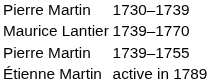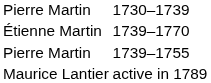(56, 31) Maurice Lantier -> (52, 31) Étienne Martin
(52, 73) Étienne Martin -> (56, 73) Maurice Lantier
